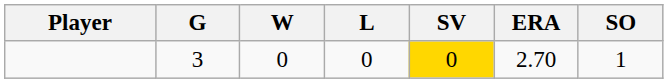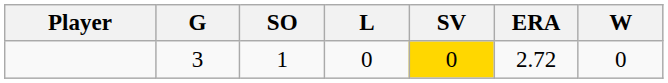columns swapped: (282, 22) <-> (621, 22)
(536, 59) 2.70 -> (536, 59) 2.72
